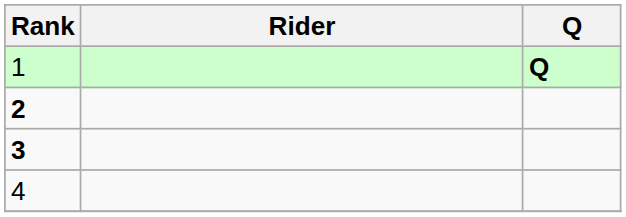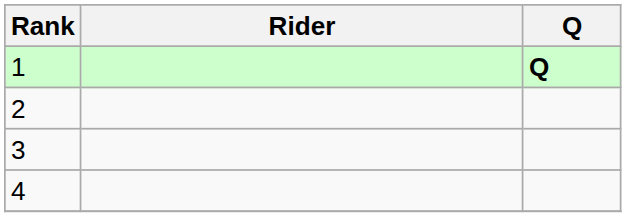(18, 109) bold -> (18, 109) normal
(18, 150) bold -> (18, 150) normal
